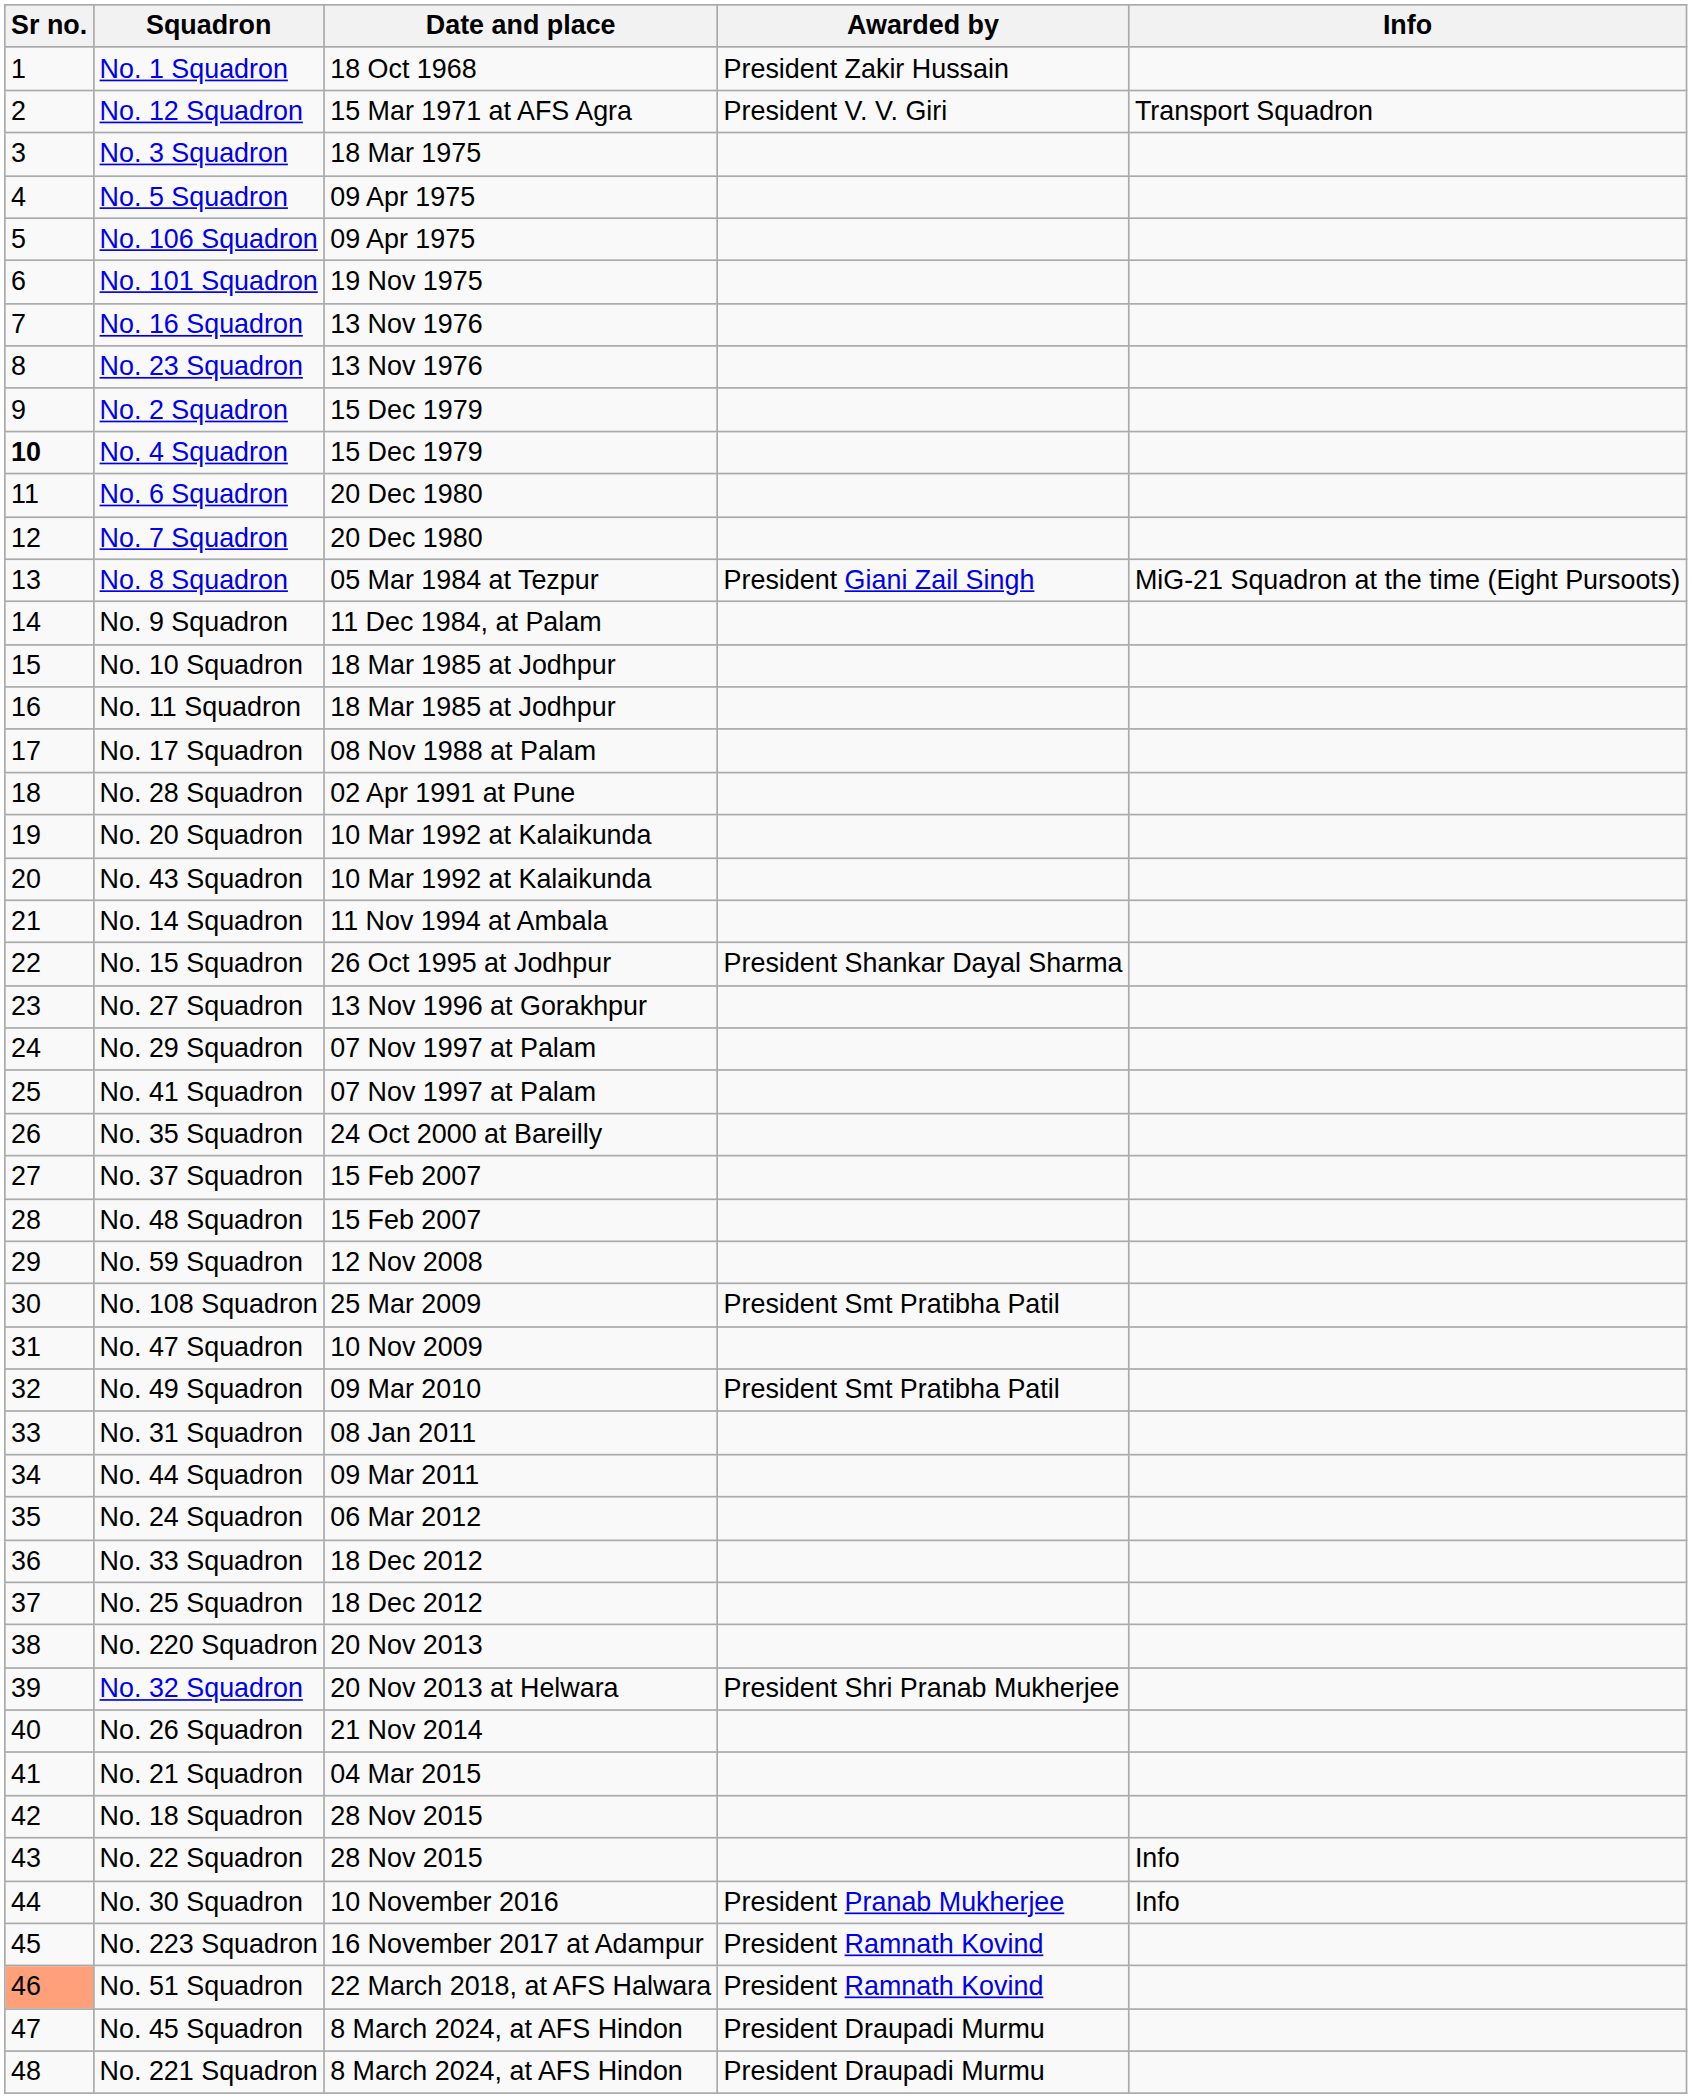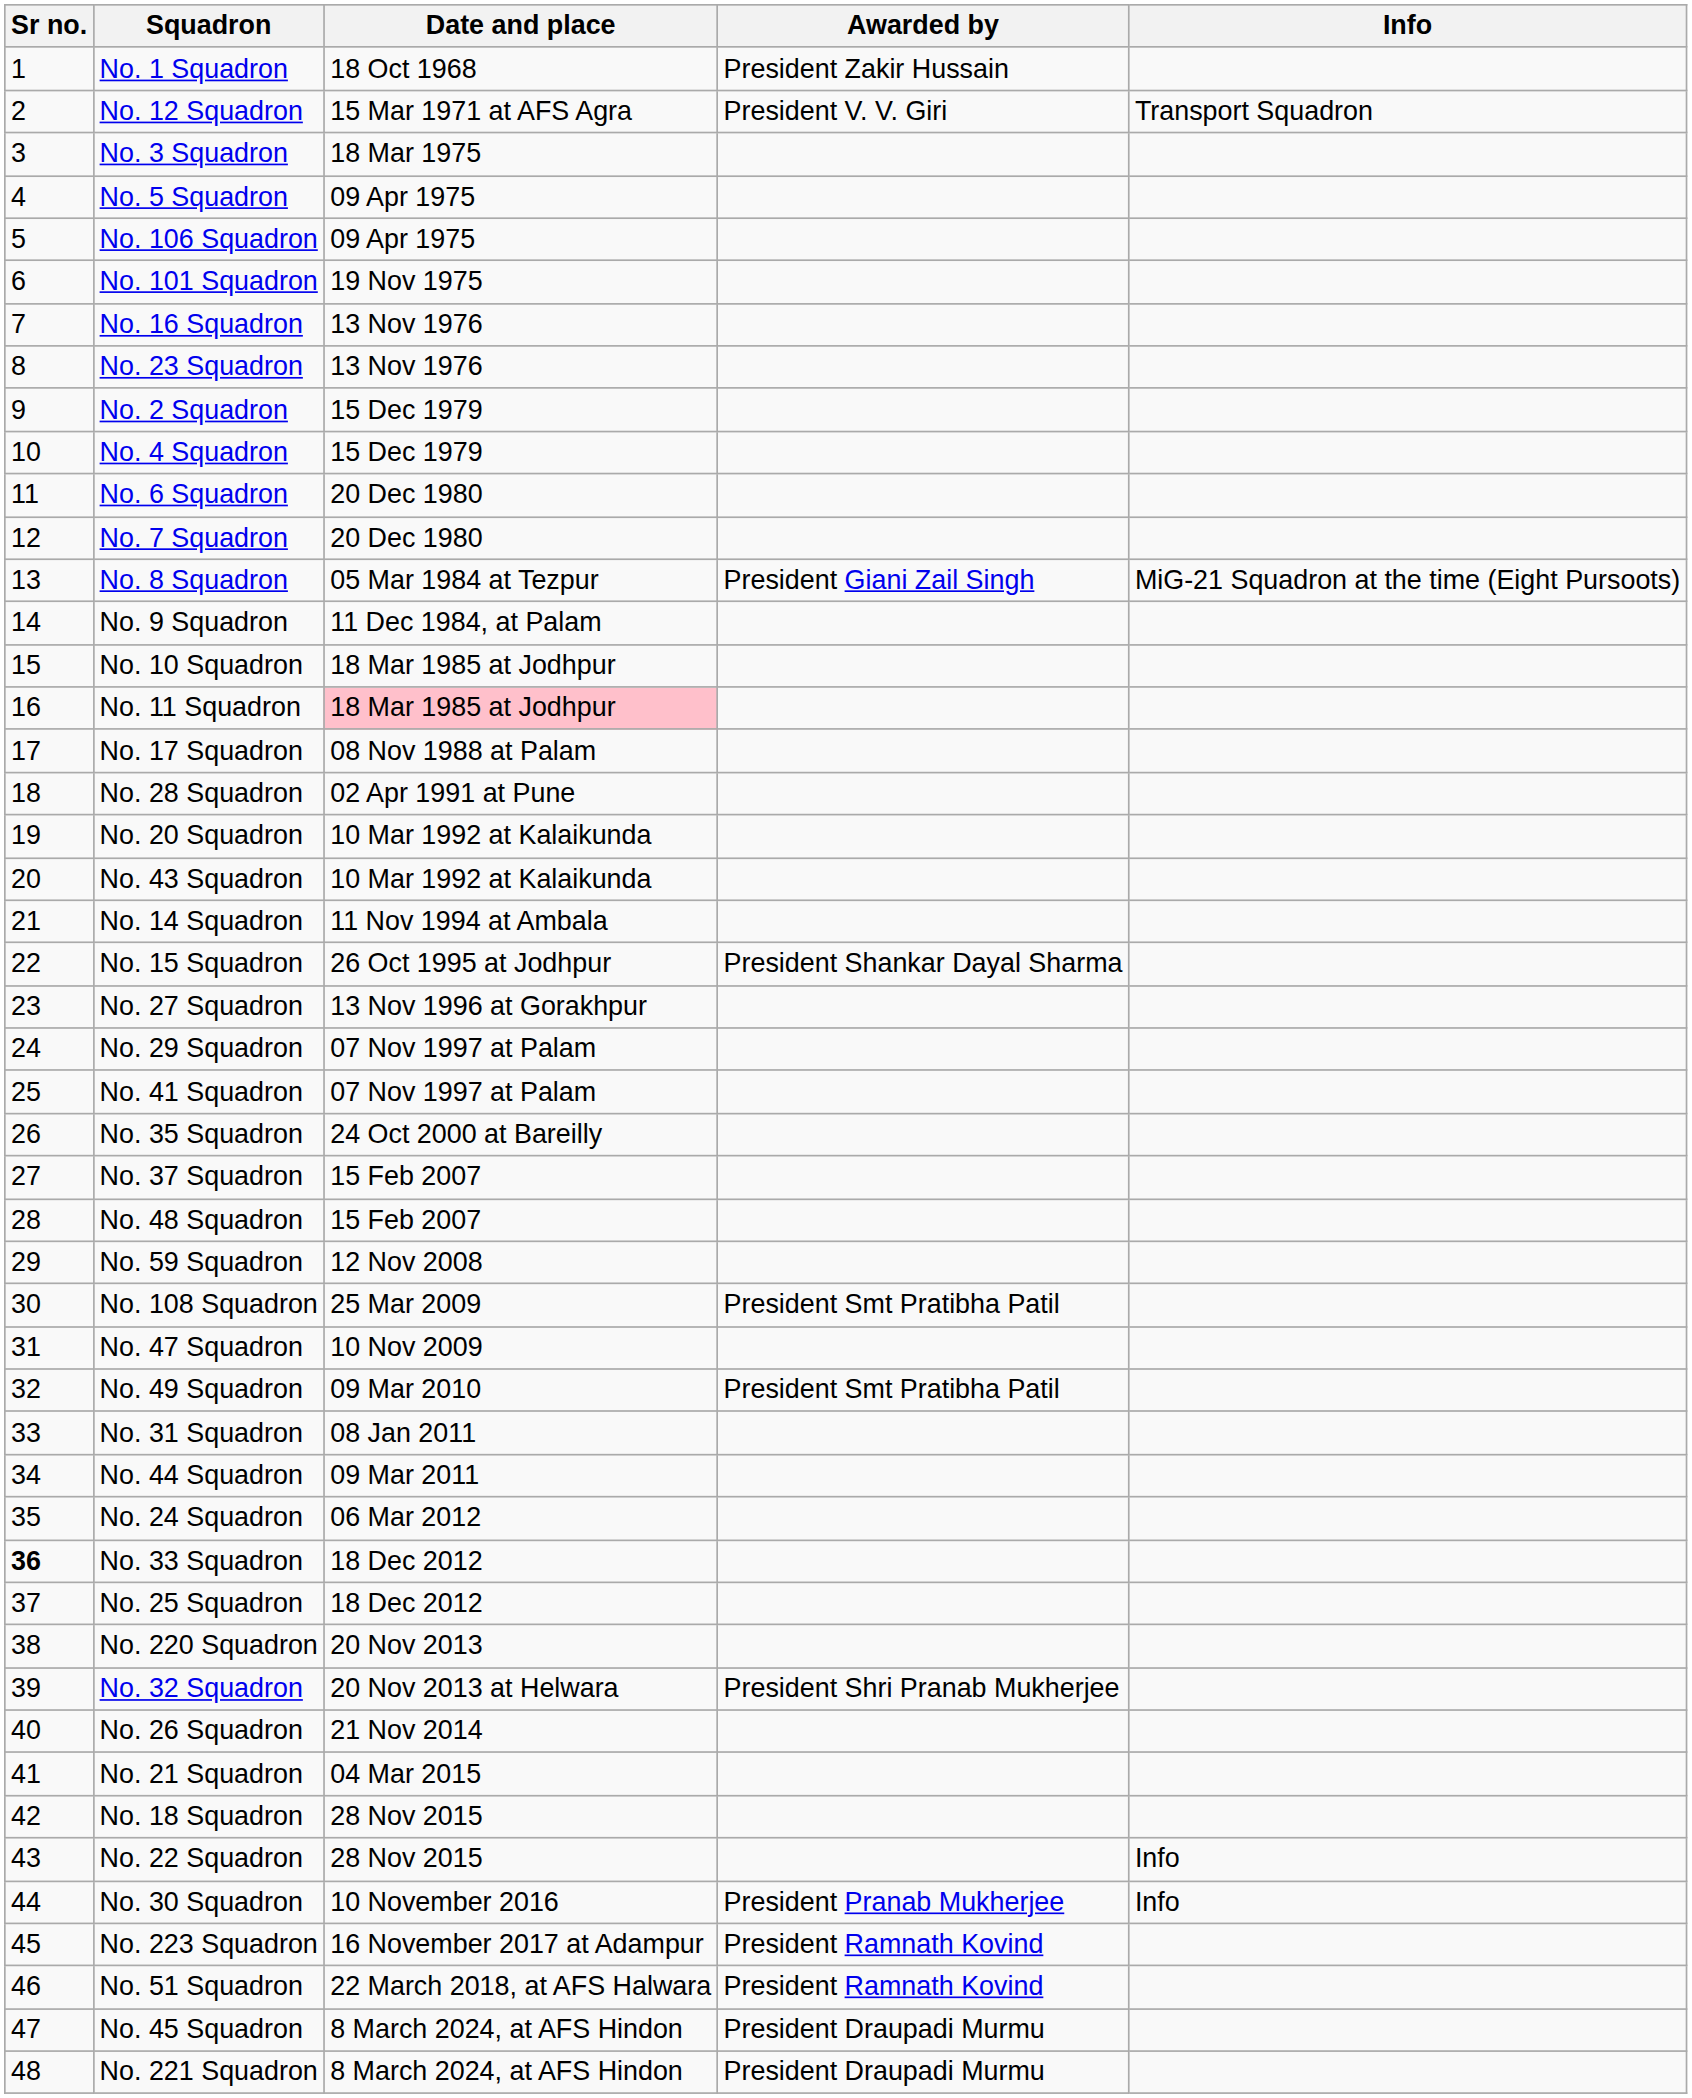(26, 452) bold -> (26, 452) normal
(473, 707) no background -> (473, 707) pink background
(26, 1560) normal -> (26, 1560) bold
(26, 1986) lightsalmon background -> (26, 1986) no background
